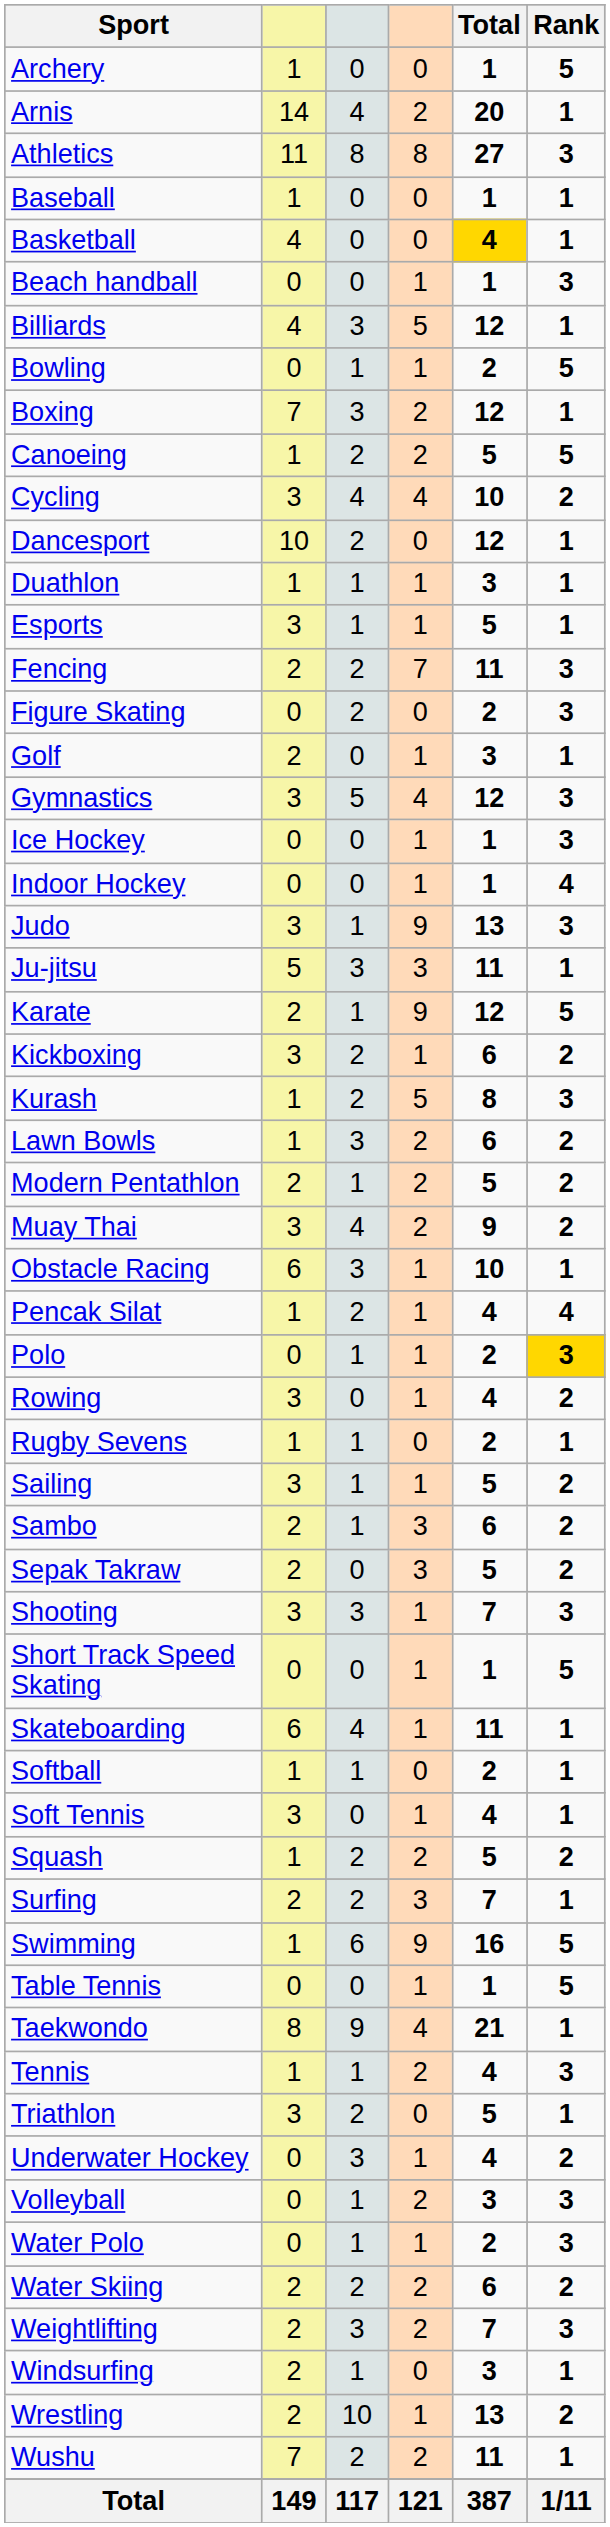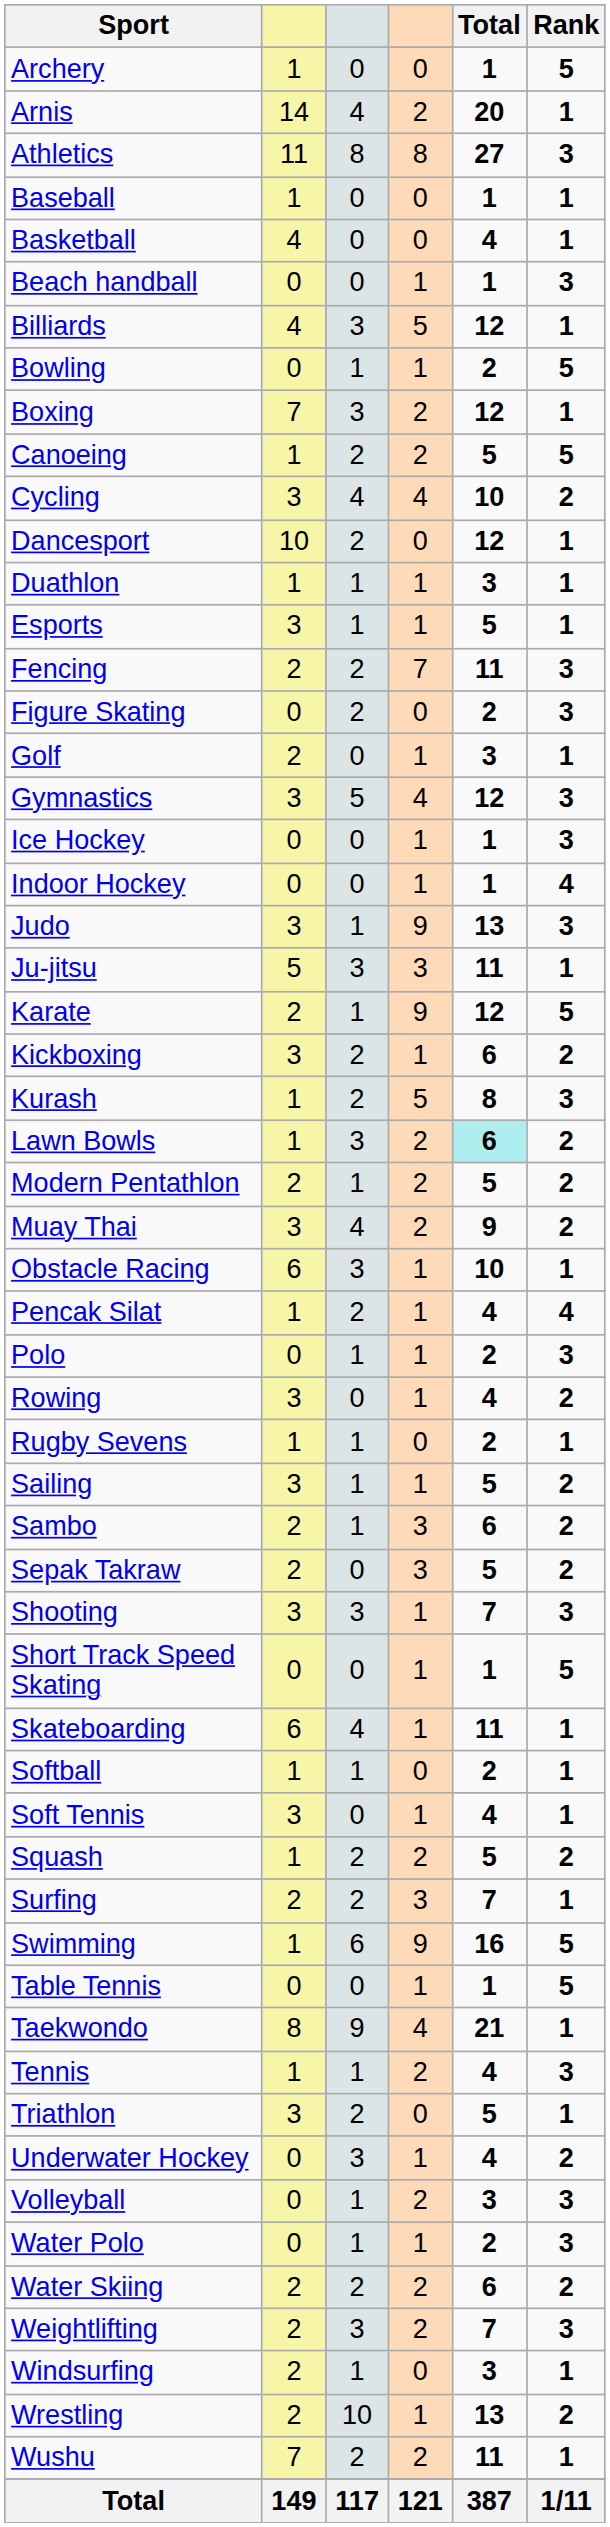(489, 240) gold background -> (489, 240) no background
(489, 1140) no background -> (489, 1140) paleturquoise background
(566, 1355) gold background -> (566, 1355) no background
